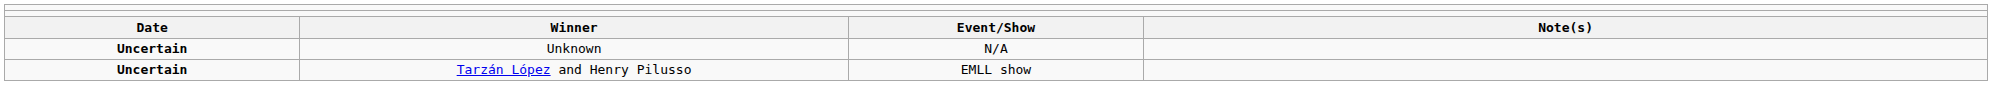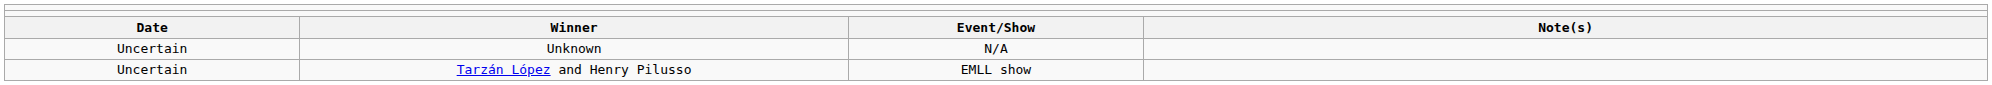(152, 49) bold -> (152, 49) normal
(152, 70) bold -> (152, 70) normal
